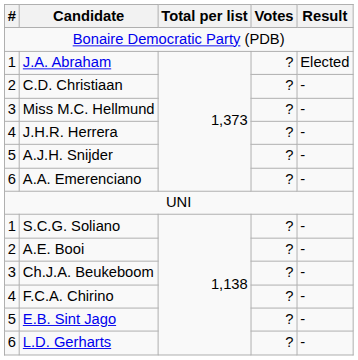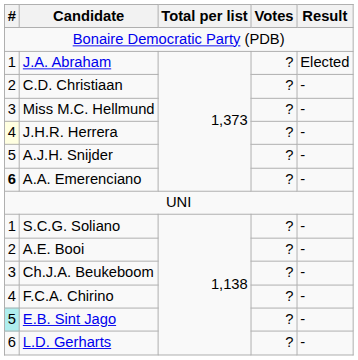(12, 132) no background -> (12, 132) lightyellow background
(12, 179) normal -> (12, 179) bold
(12, 319) no background -> (12, 319) paleturquoise background
